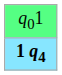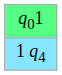(31, 53) bold -> (31, 53) normal
